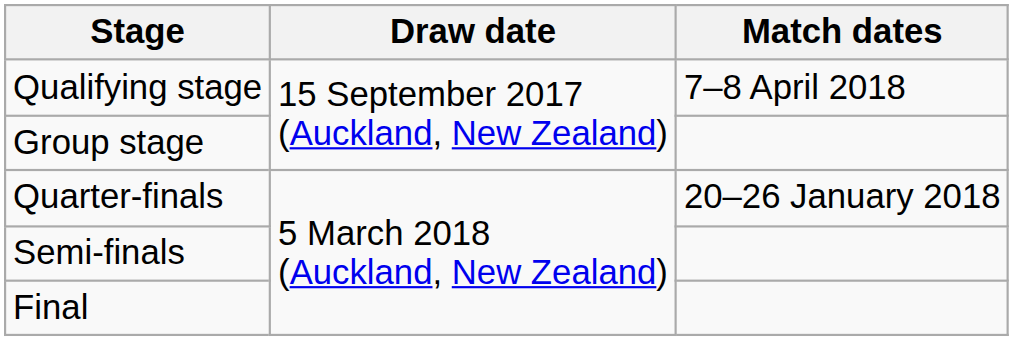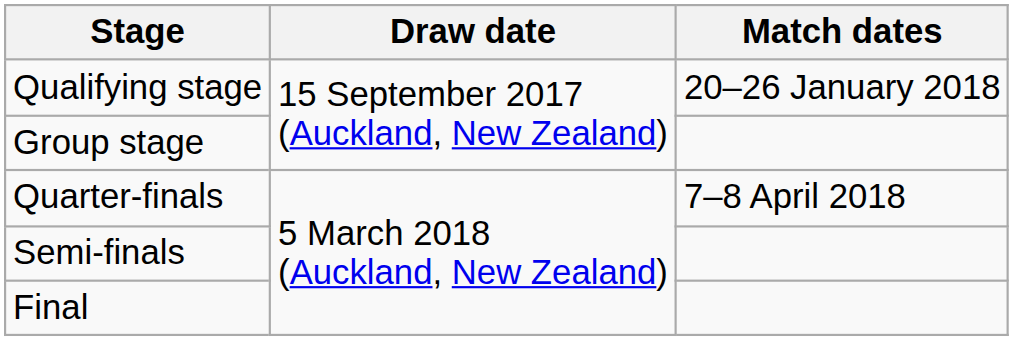(795, 87) 7–8 April 2018 -> (842, 87) 20–26 January 2018
(842, 197) 20–26 January 2018 -> (795, 197) 7–8 April 2018
